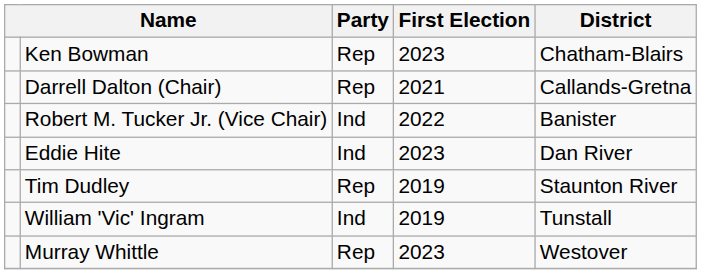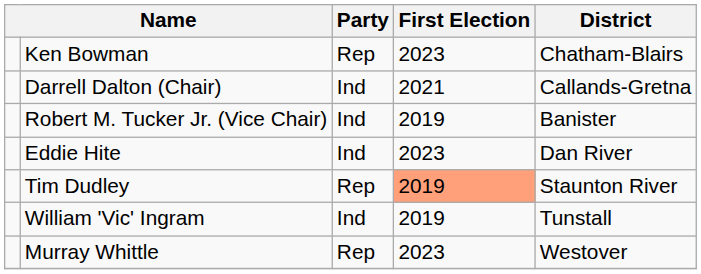(356, 86) Rep -> (351, 86) Ind
(422, 119) 2022 -> (422, 119) 2019
(422, 185) no background -> (422, 185) lightsalmon background
